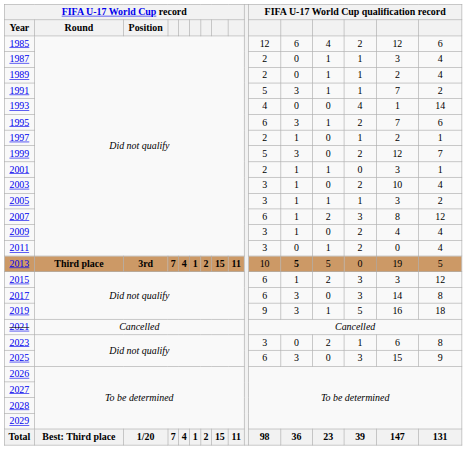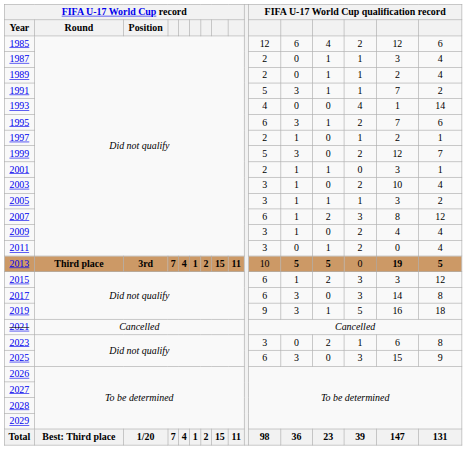(328, 264) normal -> (328, 264) bold
(397, 264) normal -> (397, 264) bold
(440, 264) normal -> (440, 264) bold
